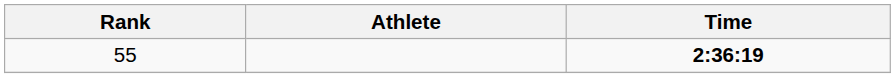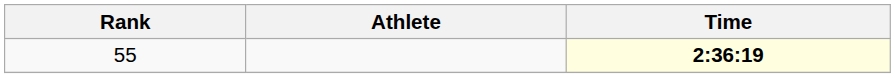(728, 55) no background -> (728, 55) lightyellow background
